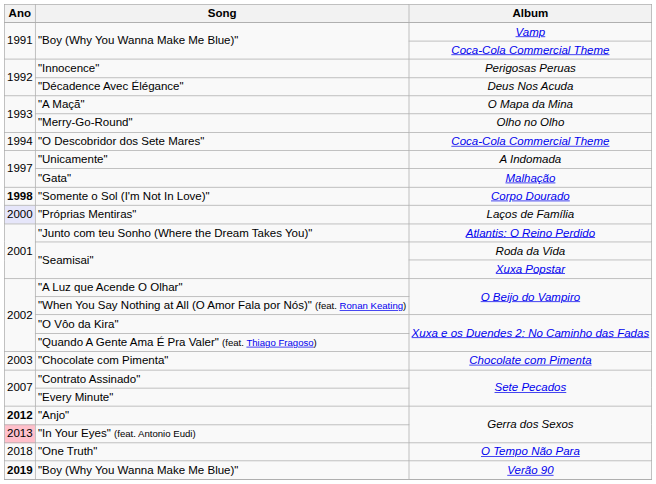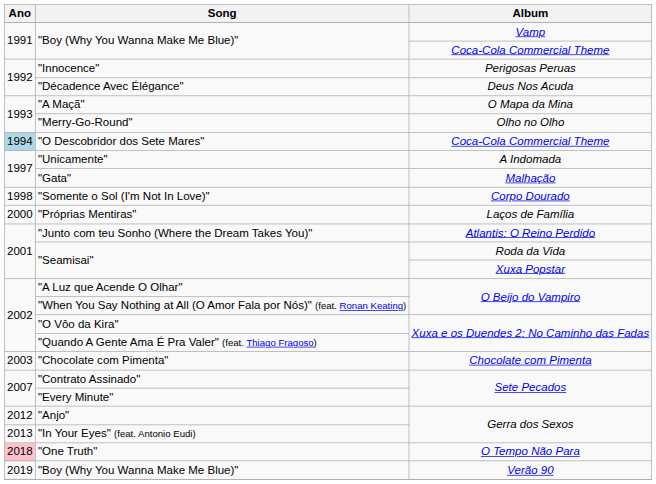(20, 141) no background -> (20, 141) lightblue background
(20, 196) bold -> (20, 196) normal
(20, 214) lavender background -> (20, 214) no background
(20, 415) bold -> (20, 415) normal
(20, 433) pink background -> (20, 433) no background
(20, 452) no background -> (20, 452) pink background
(20, 470) bold -> (20, 470) normal
